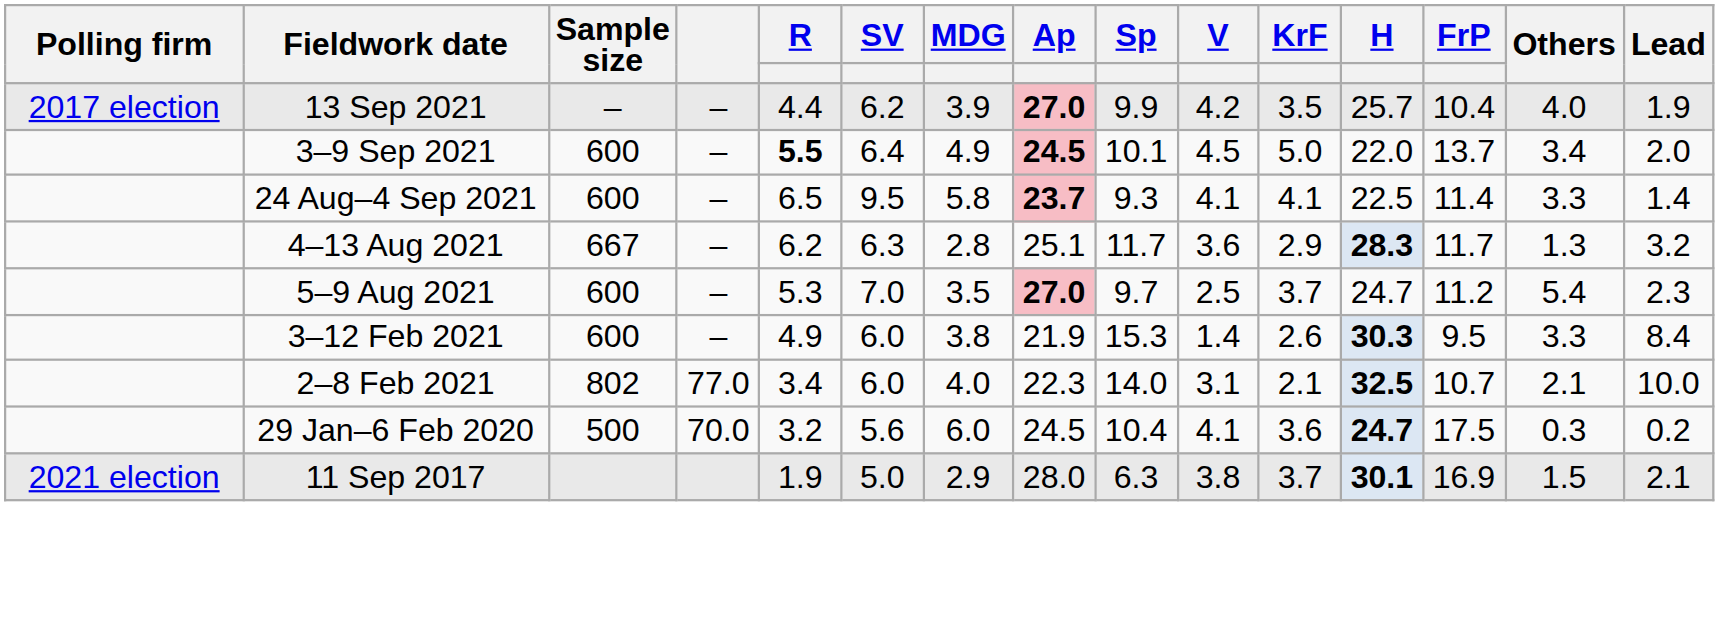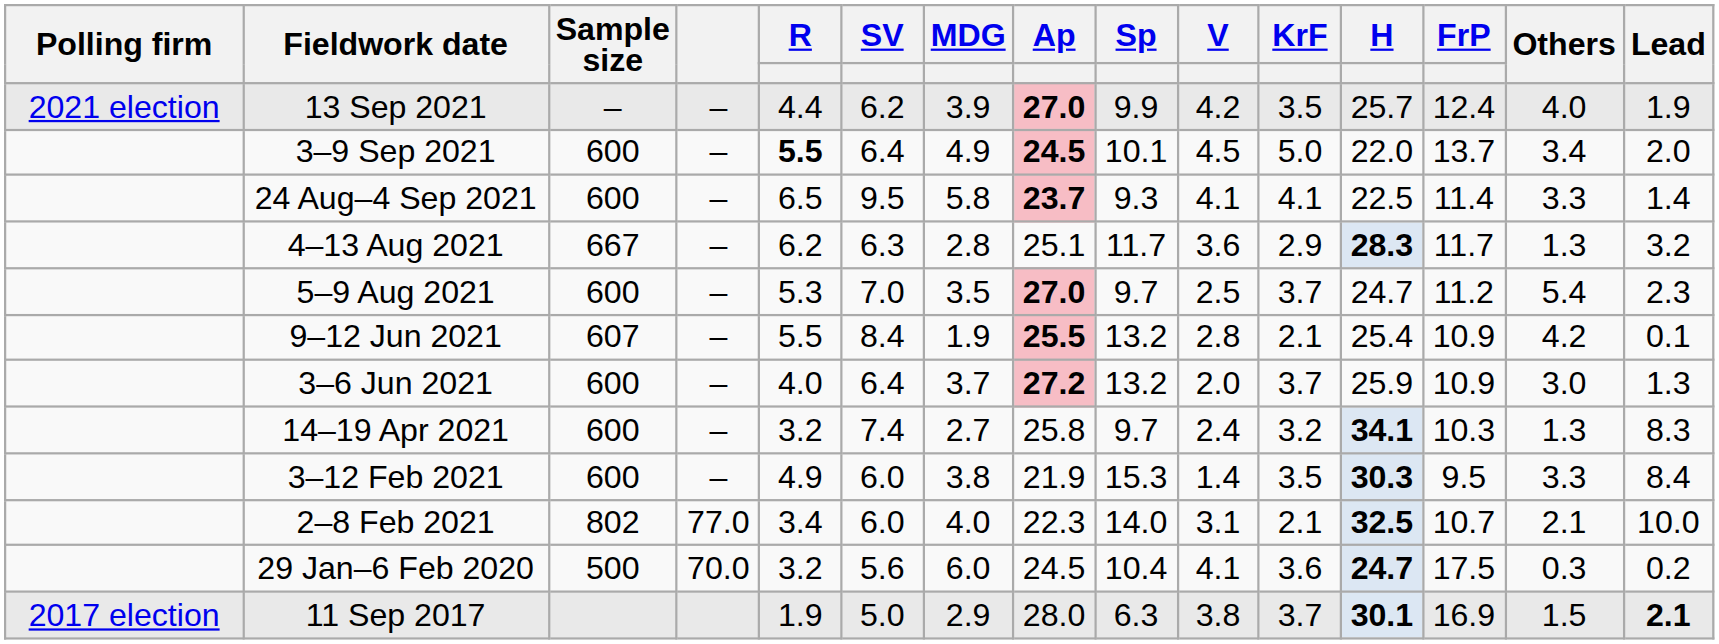(124, 106) 2017 election -> (124, 106) 2021 election
(1464, 106) 10.4 -> (1464, 106) 12.4
+ row: (396, 337)
+ row: (396, 384)
+ row: (396, 430)
(1300, 337) 2.6 -> (1300, 476) 3.5
(124, 476) 2021 election -> (124, 615) 2017 election
(1668, 476) normal -> (1668, 615) bold
